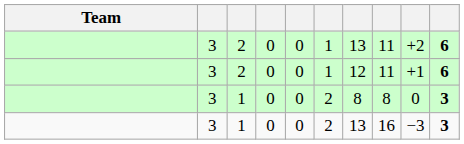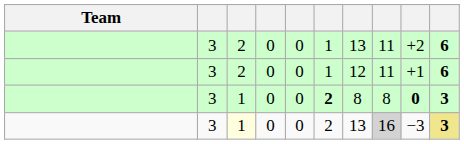(328, 98) normal -> (328, 98) bold
(415, 98) normal -> (415, 98) bold
(241, 125) no background -> (241, 125) lightyellow background
(386, 125) no background -> (386, 125) lightgrey background
(444, 125) no background -> (444, 125) khaki background
